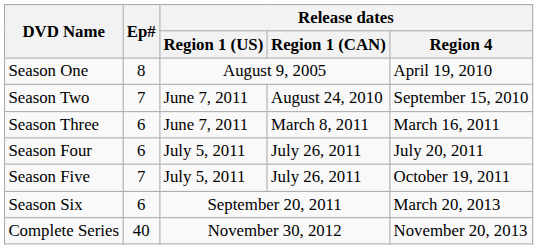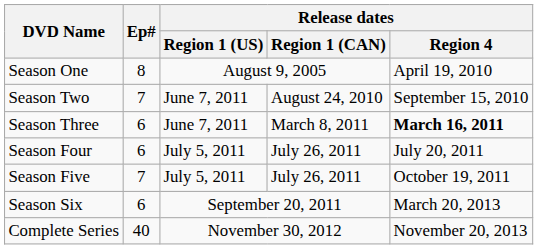(447, 124) normal -> (449, 124) bold
